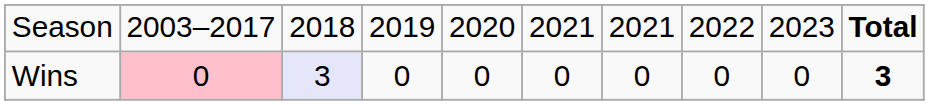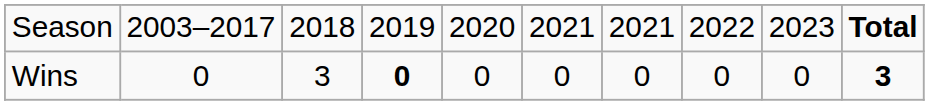(201, 75) pink background -> (201, 75) no background
(322, 75) lavender background -> (322, 75) no background
(402, 75) normal -> (402, 75) bold
